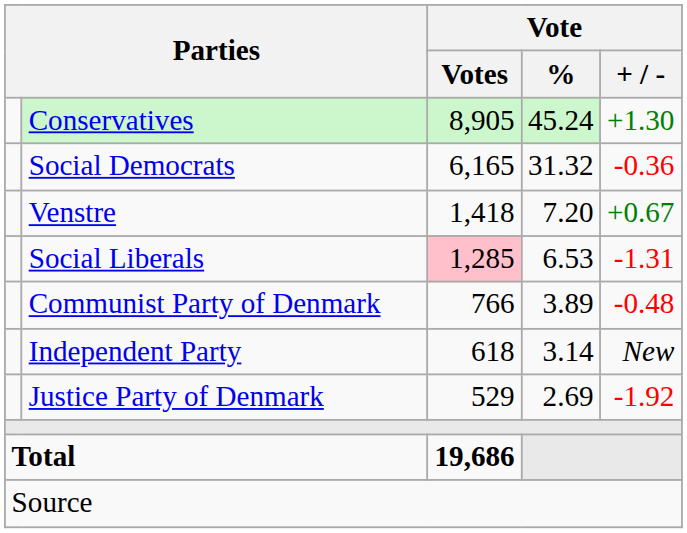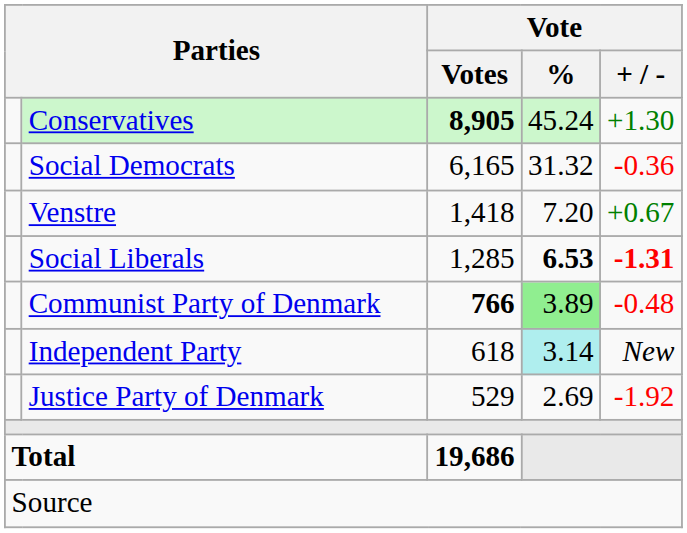(482, 119) normal -> (482, 119) bold
(482, 258) pink background -> (482, 258) no background
(568, 258) normal -> (568, 258) bold
(644, 258) normal -> (644, 258) bold
(493, 304) normal -> (493, 304) bold
(568, 304) no background -> (568, 304) lightgreen background
(568, 350) no background -> (568, 350) paleturquoise background
